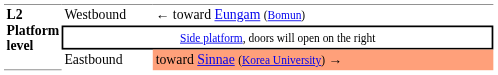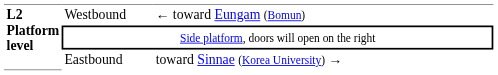(249, 59) lightsalmon background -> (249, 59) no background
